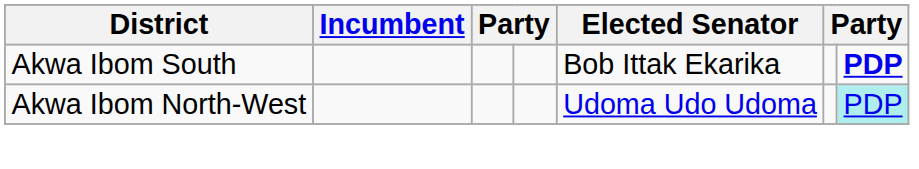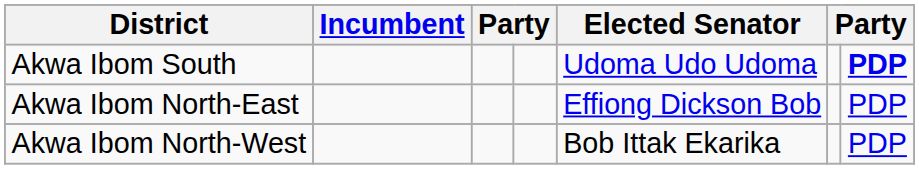(672, 64) Bob Ittak Ekarika -> (690, 64) Udoma Udo Udoma
+ row: (155, 104)
(690, 104) Udoma Udo Udoma -> (672, 144) Bob Ittak Ekarika
(873, 104) paleturquoise background -> (877, 144) no background
